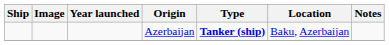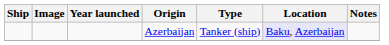(232, 31) bold -> (230, 31) normal
(310, 31) no background -> (305, 31) lavender background
